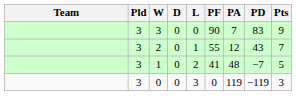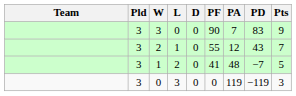columns swapped: (177, 13) <-> (196, 13)
